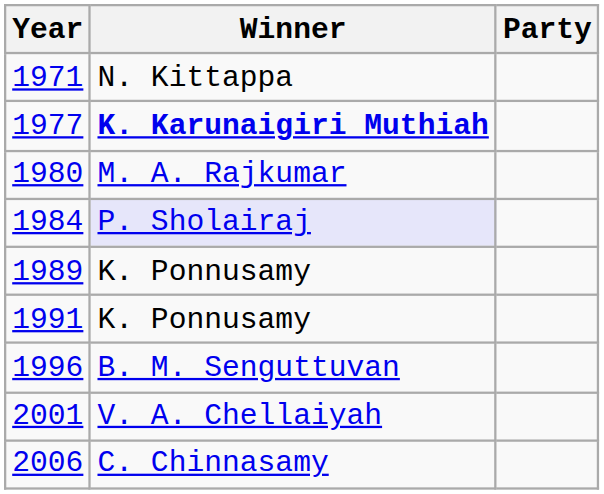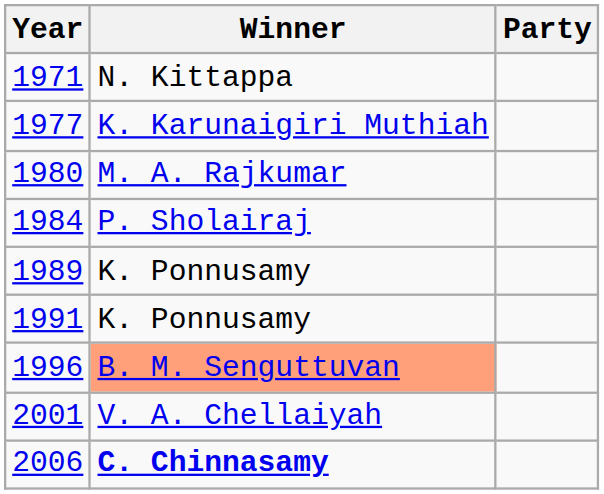(293, 126) bold -> (293, 126) normal
(204, 223) lavender background -> (204, 223) no background
(249, 367) no background -> (249, 367) lightsalmon background
(213, 464) normal -> (213, 464) bold
